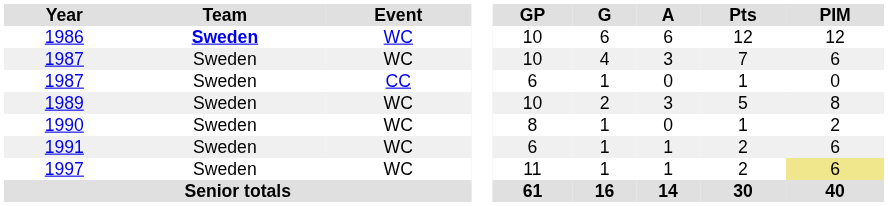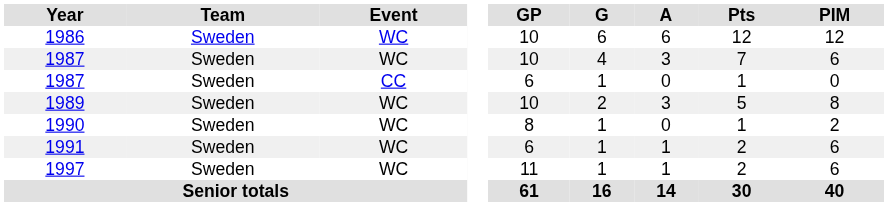(225, 36) bold -> (223, 36) normal
(835, 168) khaki background -> (835, 168) no background
